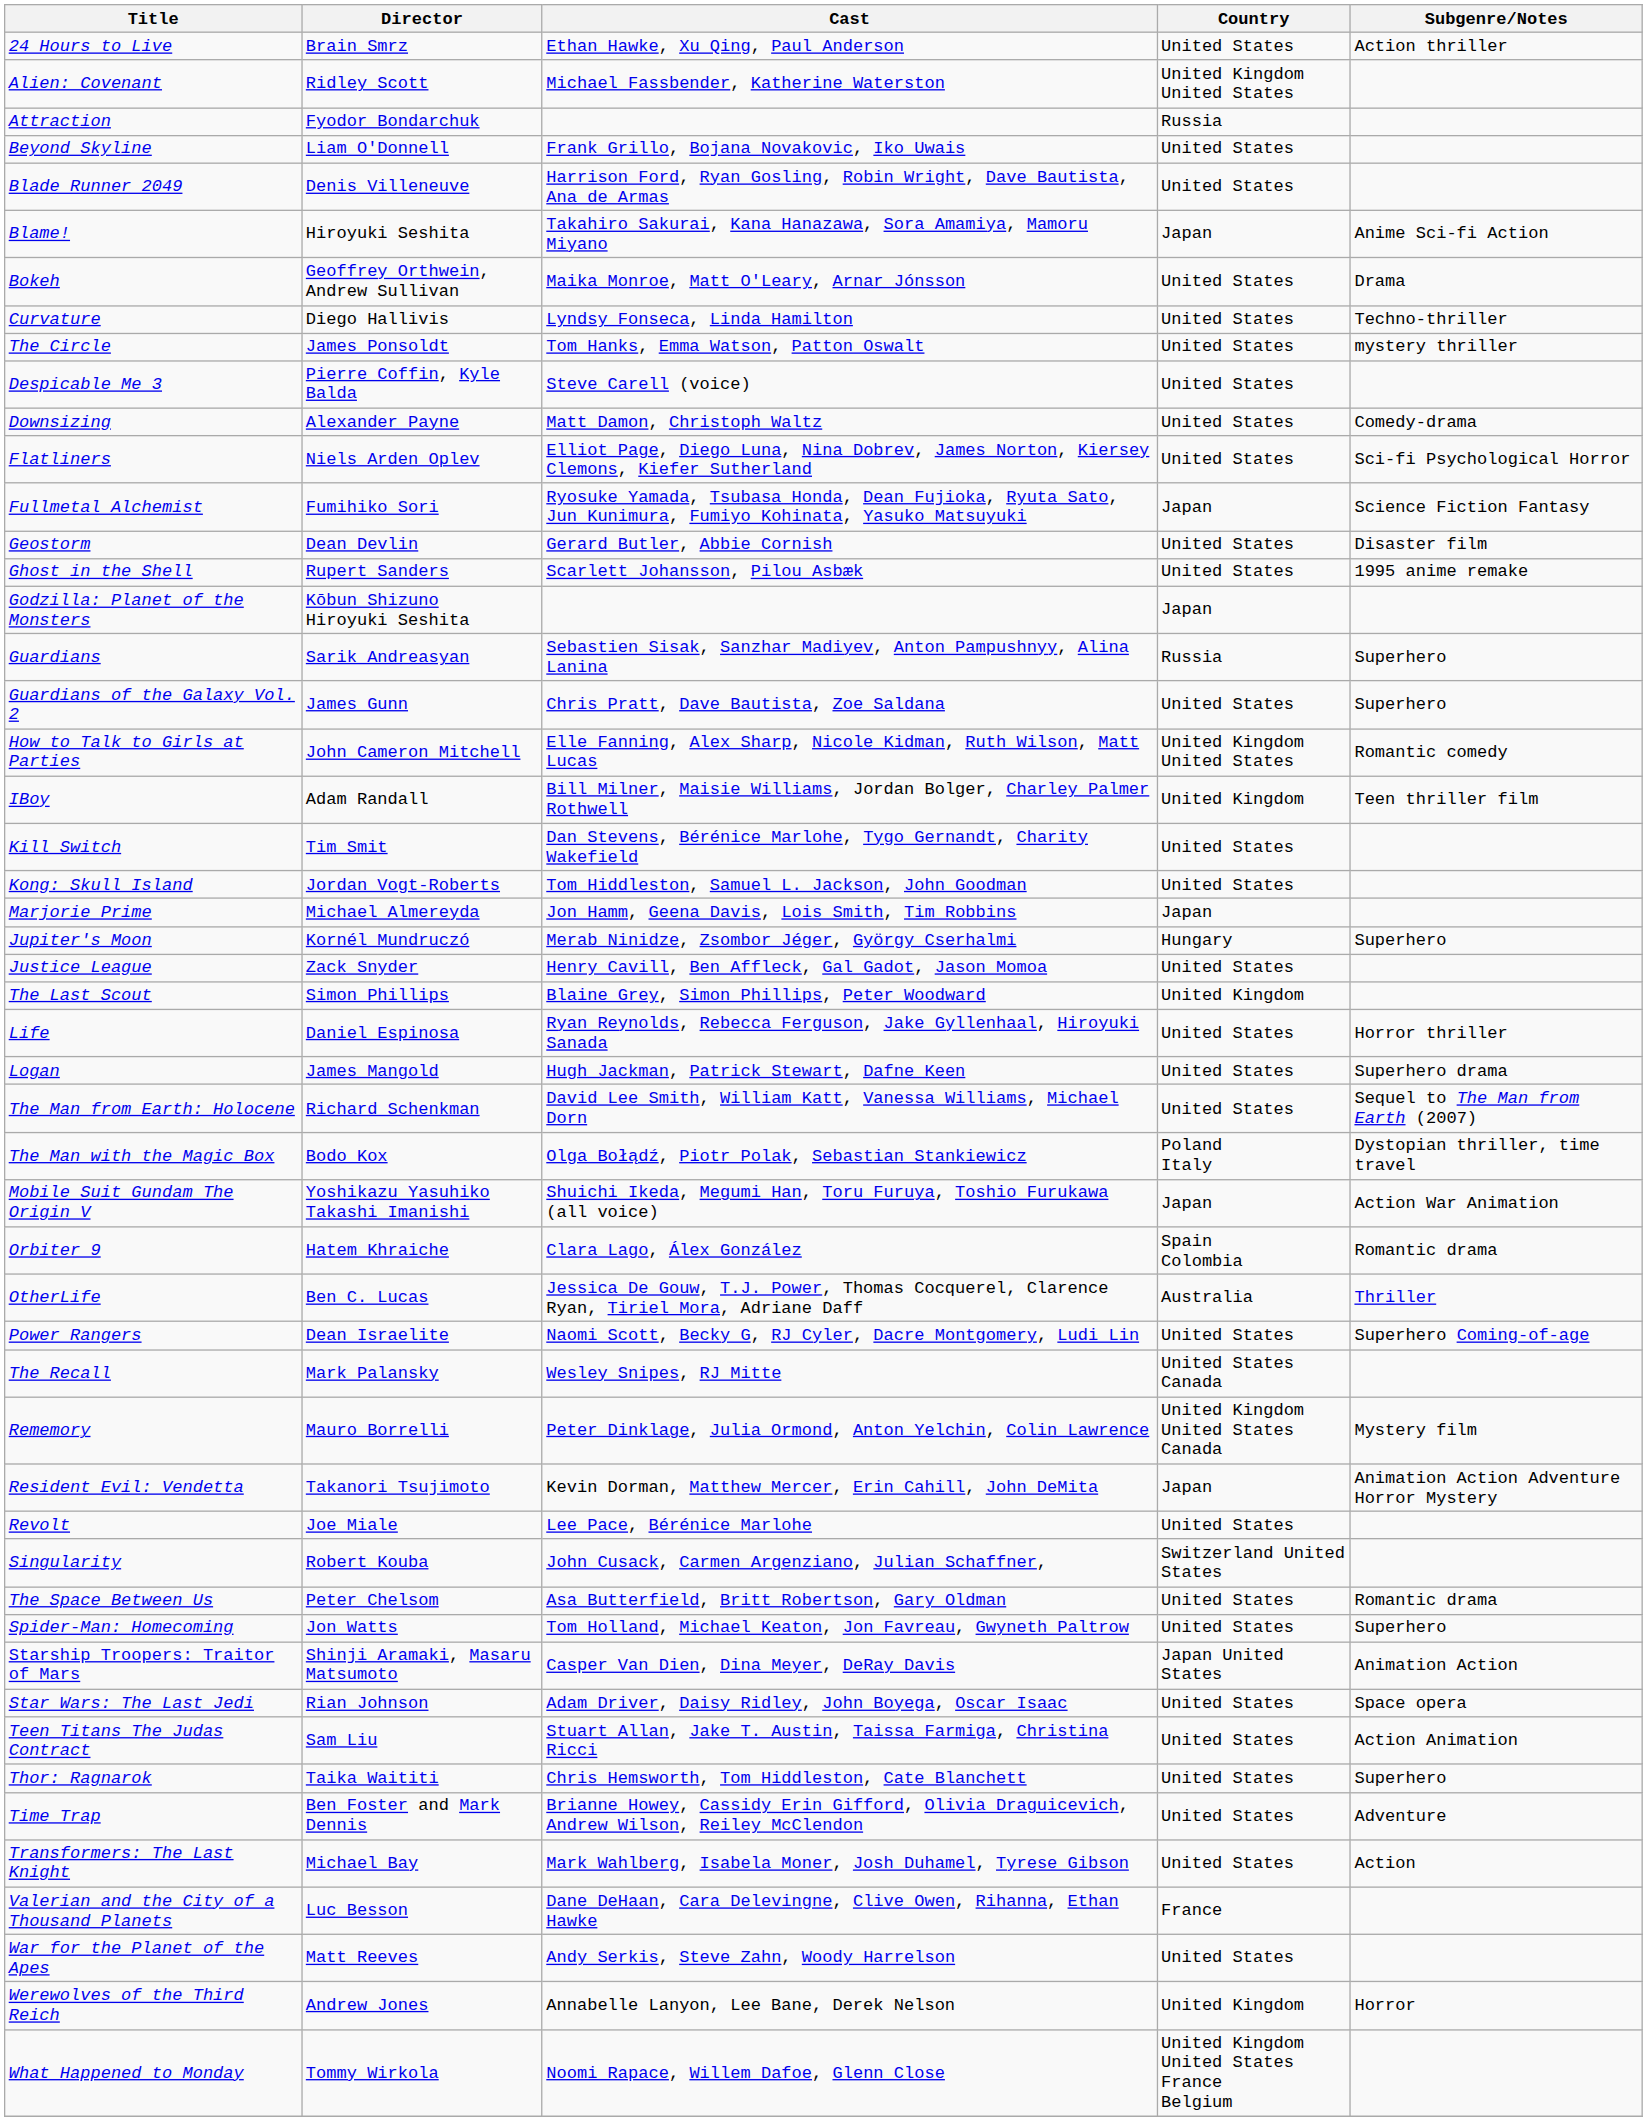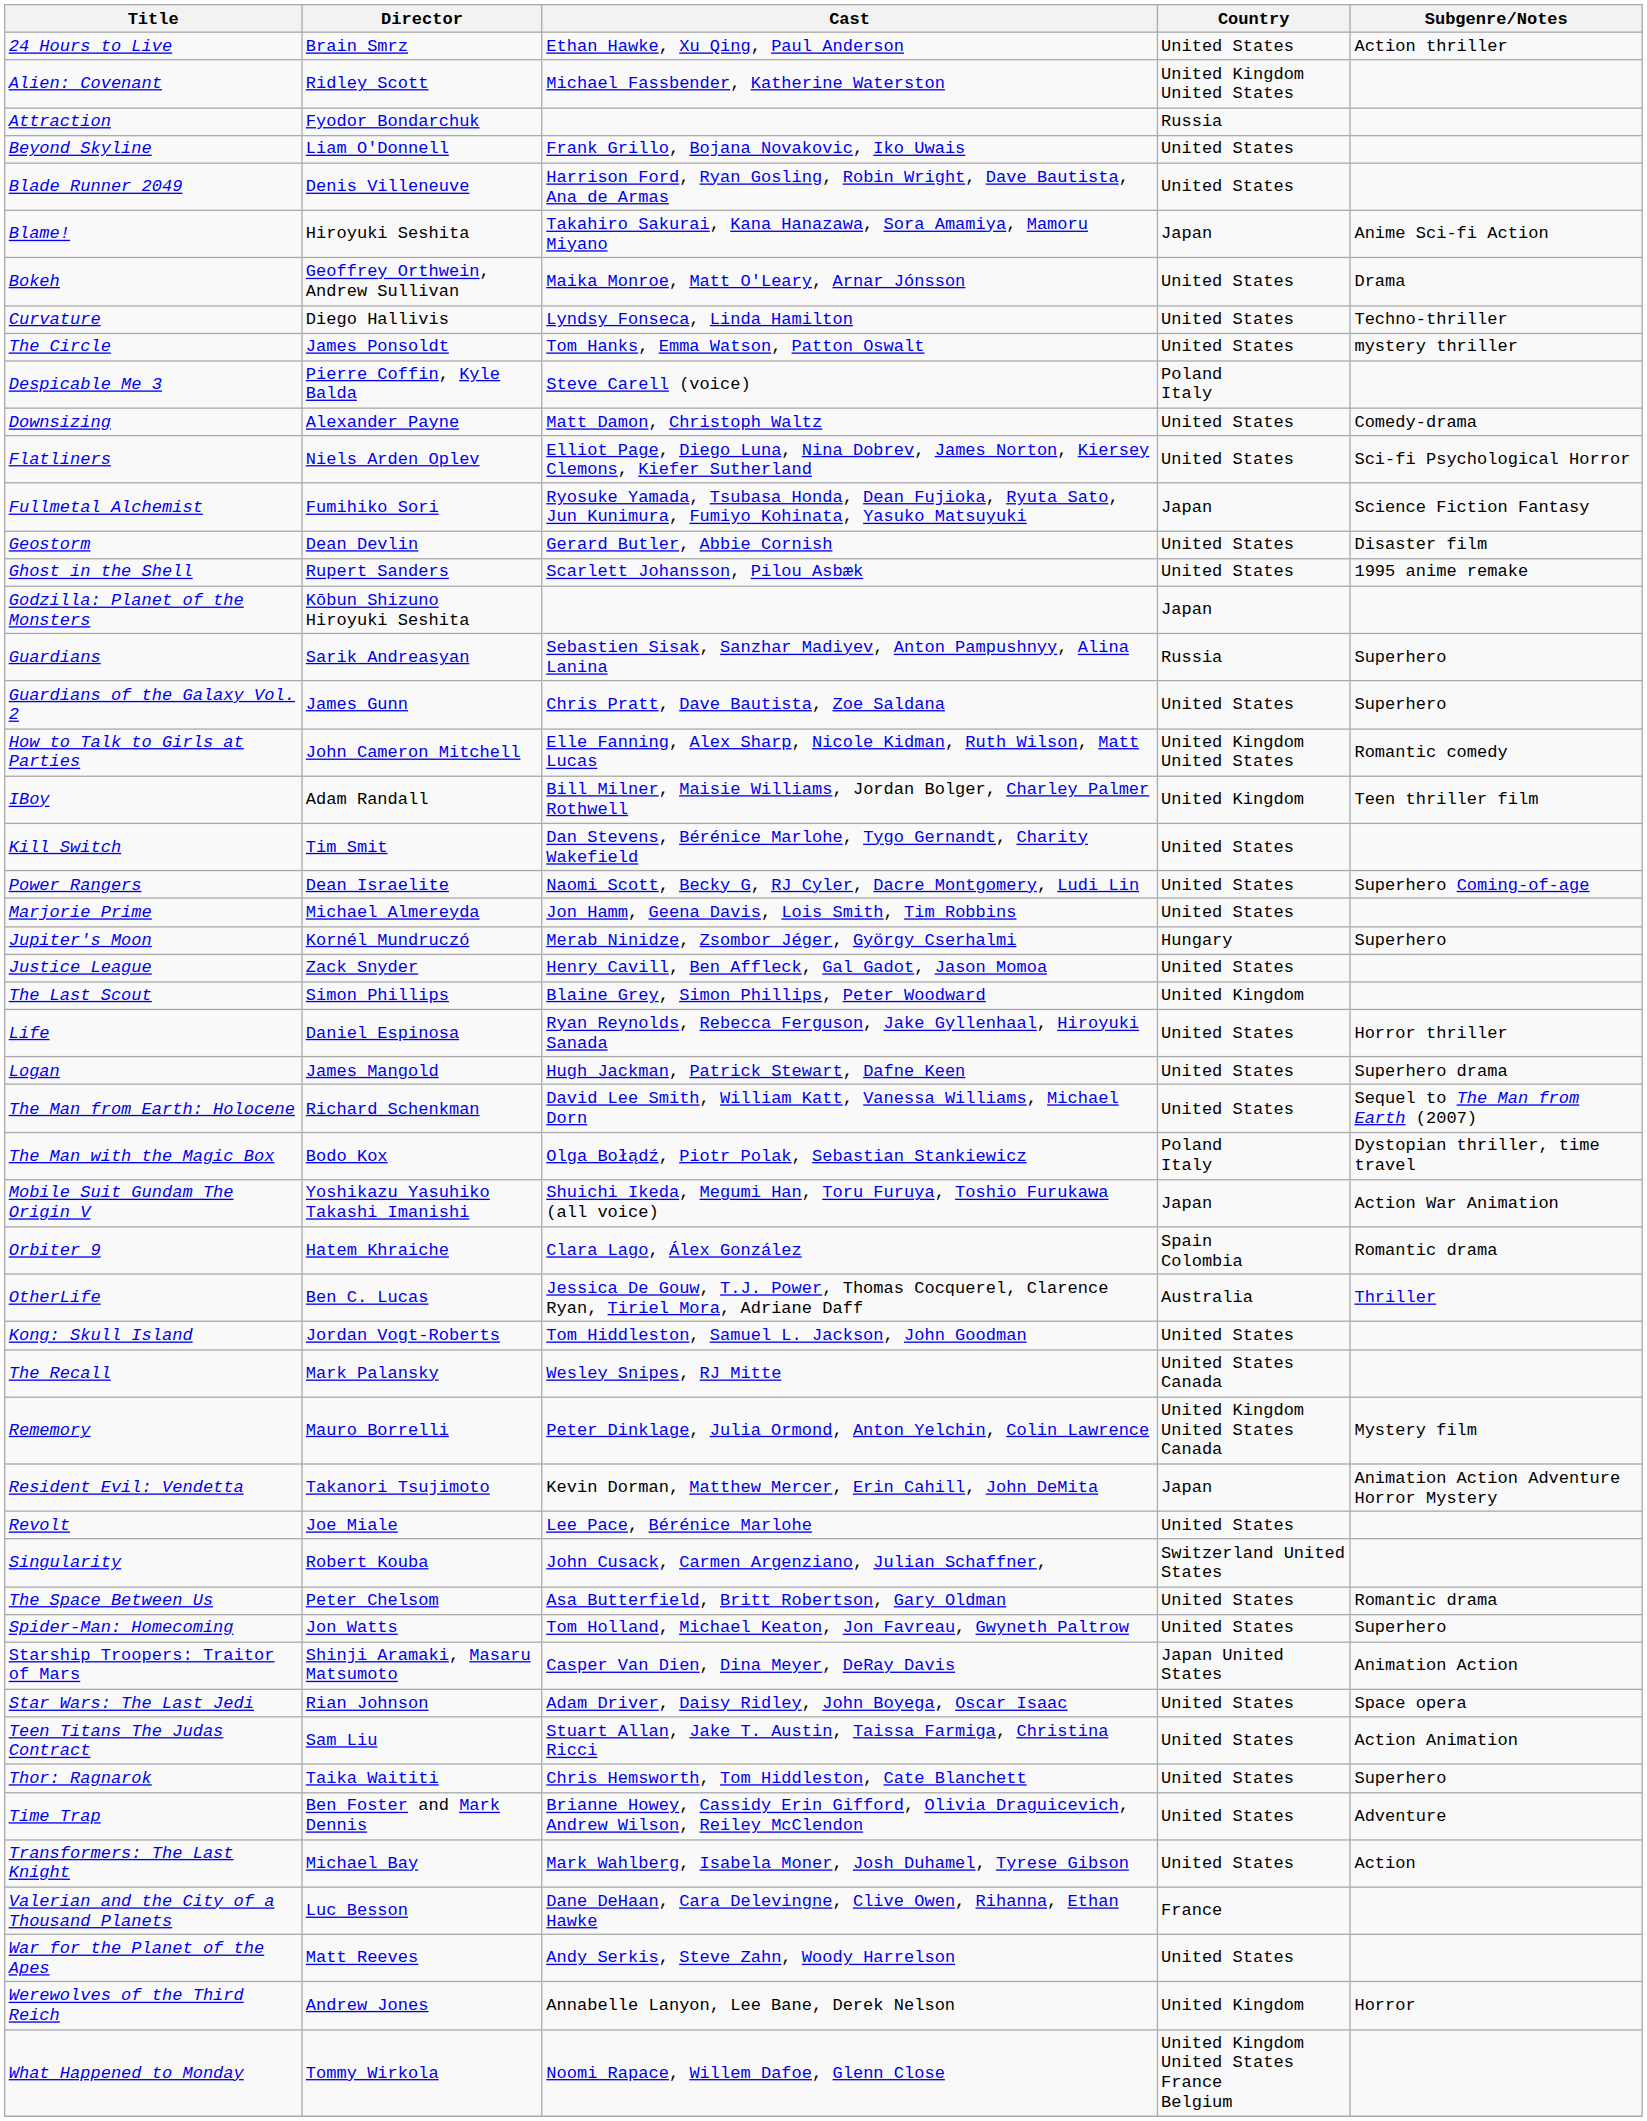(1227, 385) United States -> (1192, 385) Poland Italy
rows swapped: (101, 885) <-> (75, 1336)
(1187, 912) Japan -> (1227, 912) United States
